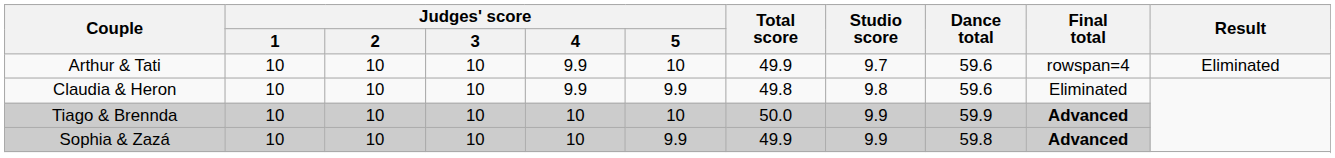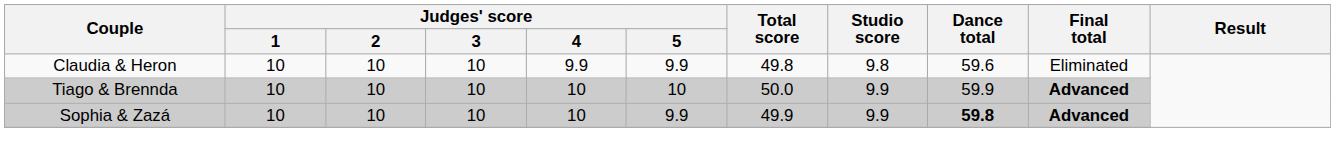- row: (115, 65)
(976, 139) normal -> (978, 114) bold
